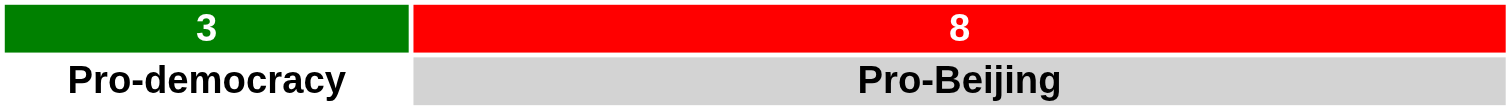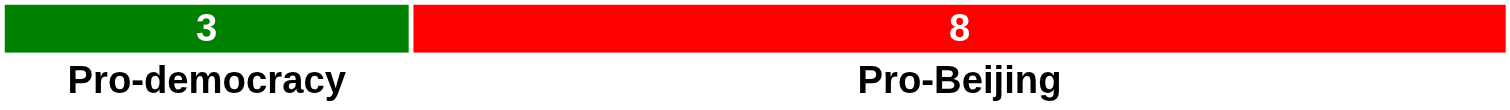(960, 80) lightgrey background -> (960, 80) no background
